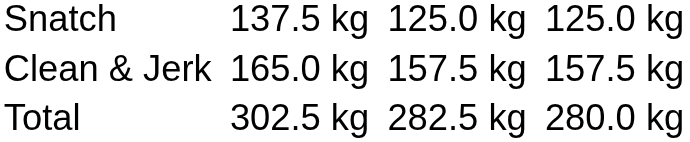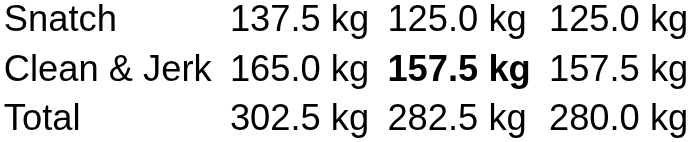(457, 68) normal -> (459, 68) bold
